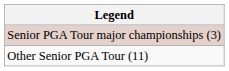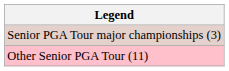(78, 56) no background -> (78, 56) pink background
